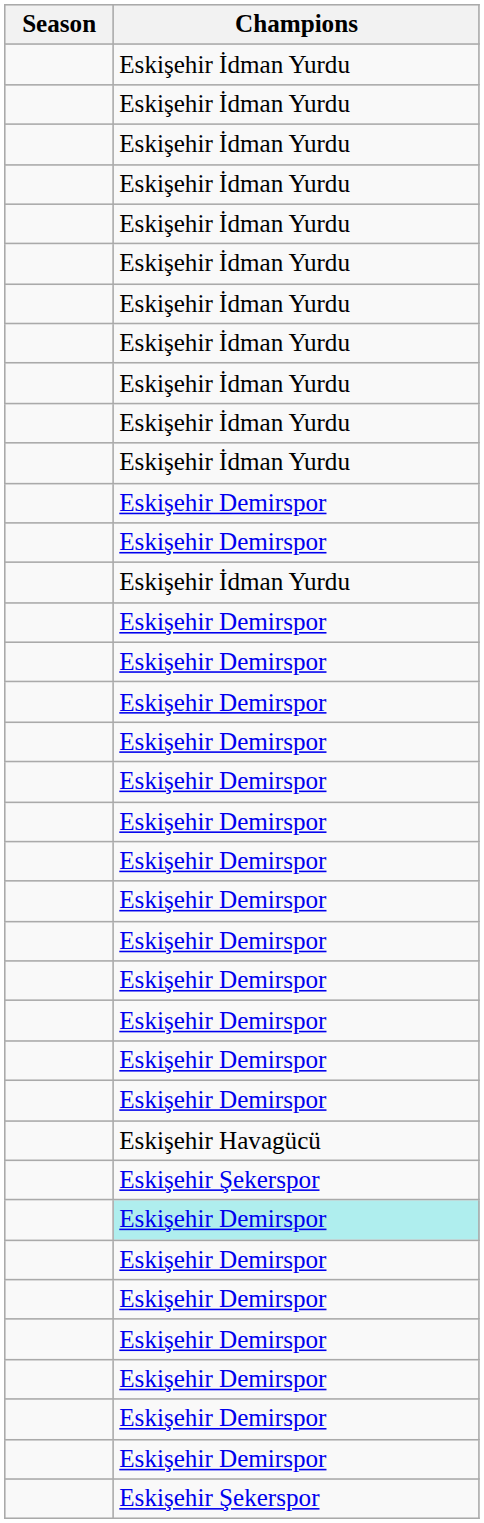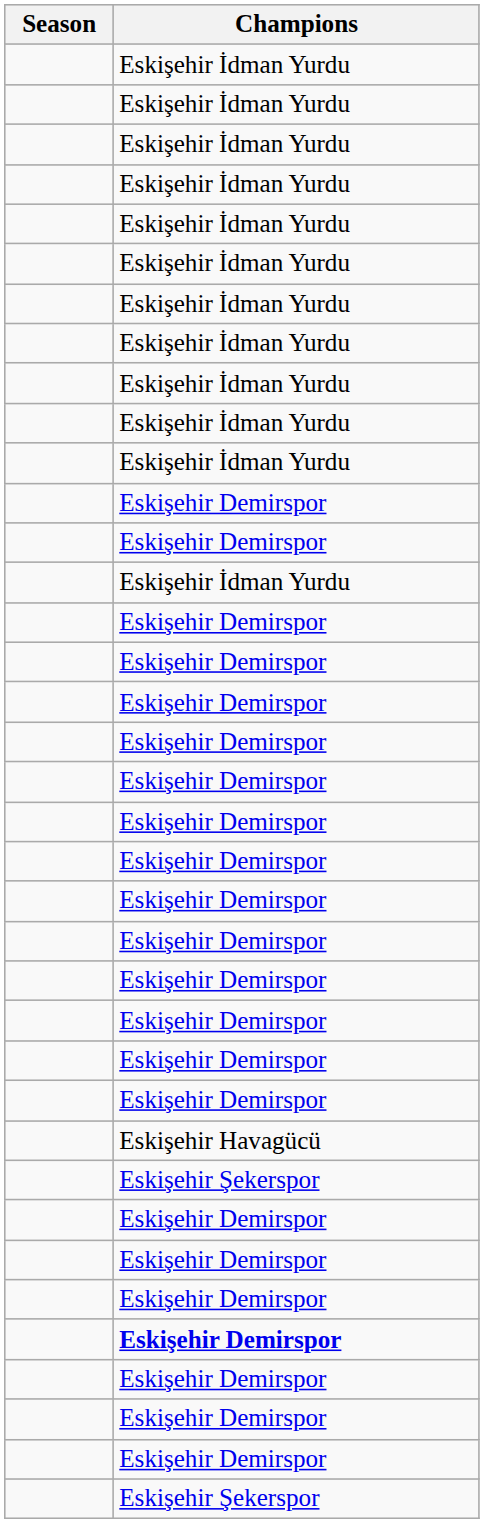(223, 1219) paleturquoise background -> (223, 1219) no background
(223, 1339) normal -> (230, 1339) bold
